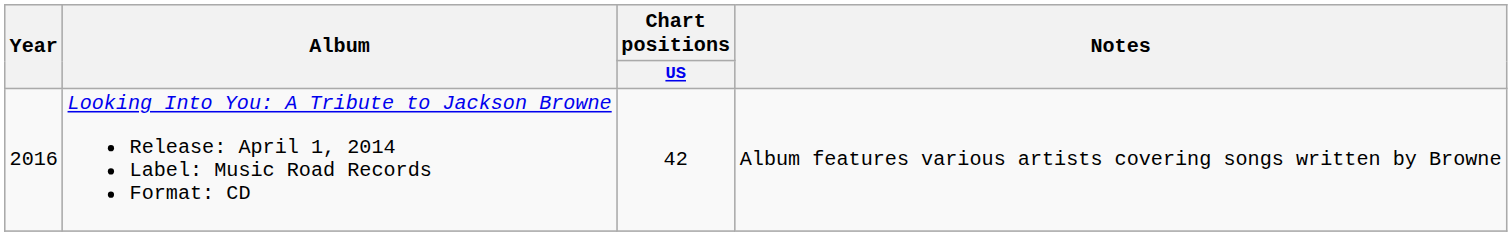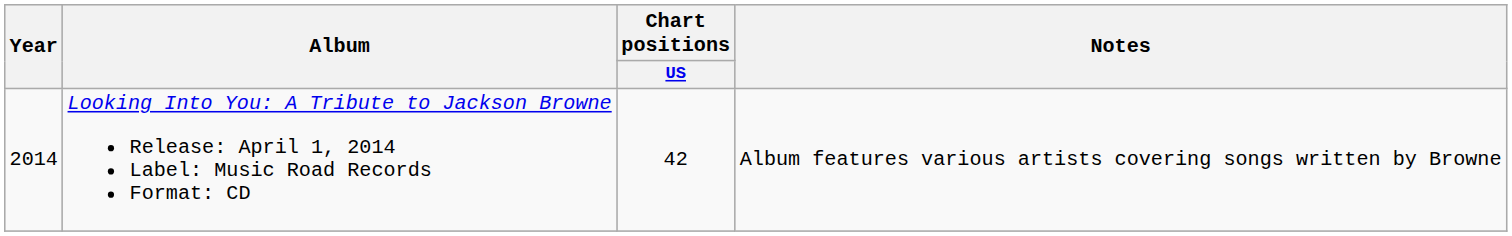(34, 159) 2016 -> (34, 159) 2014
